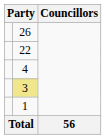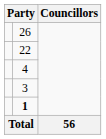(25, 87) khaki background -> (25, 87) no background
(25, 106) normal -> (25, 106) bold
